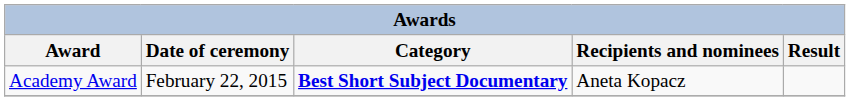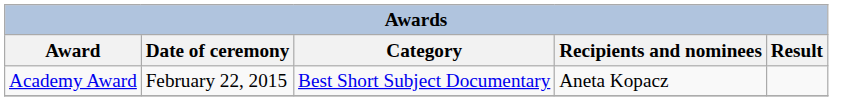(433, 80) bold -> (424, 80) normal
